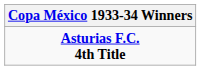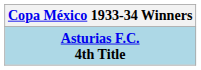(100, 45) no background -> (100, 45) lightblue background
